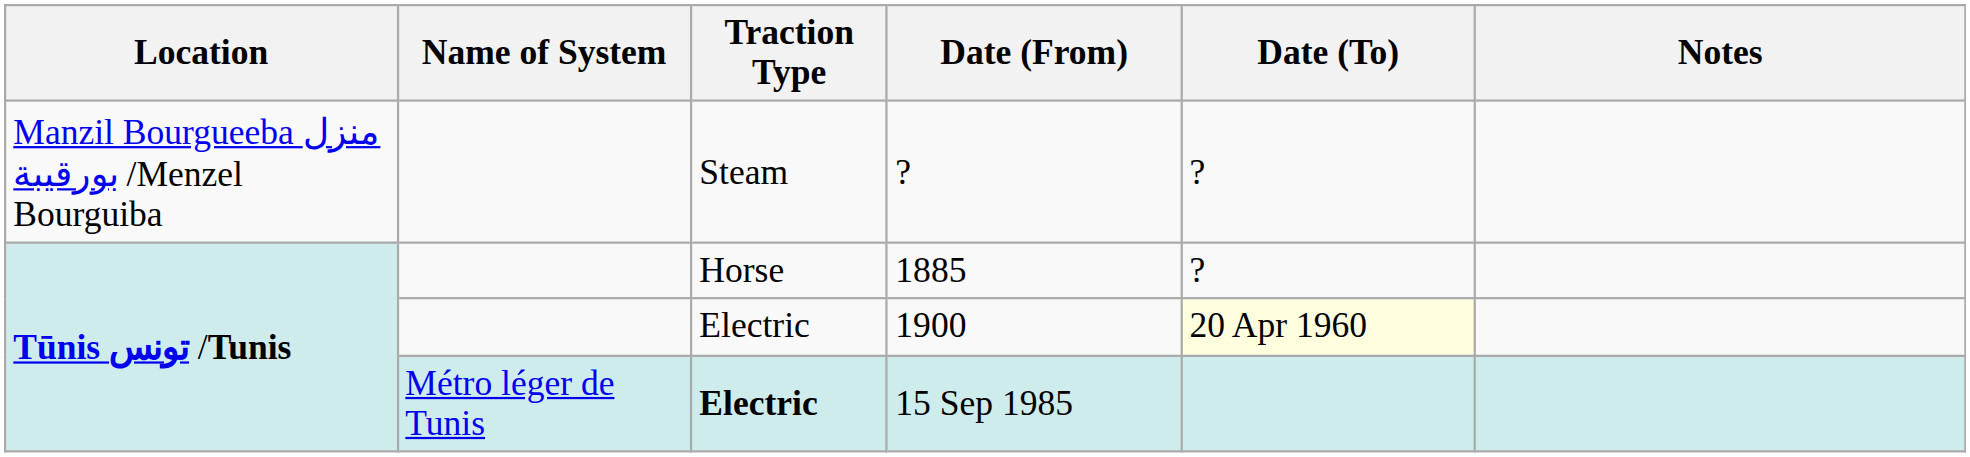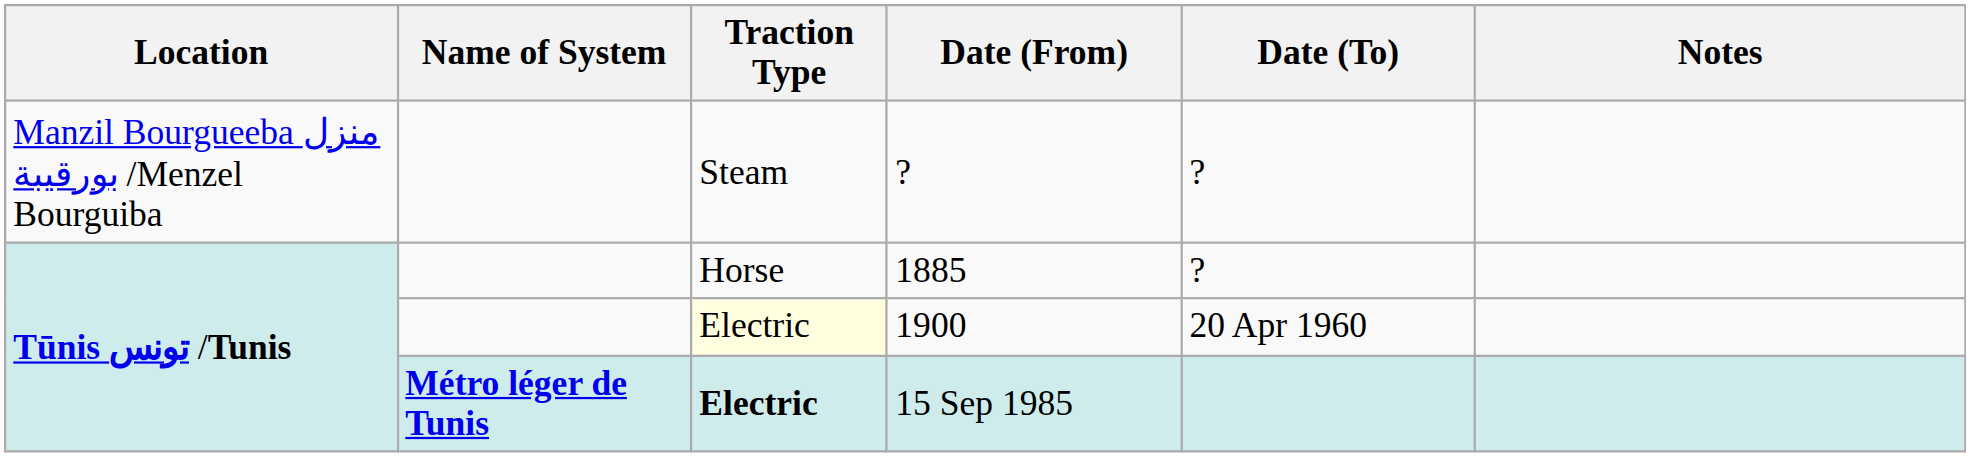(755, 325) no background -> (755, 325) lightyellow background
(1278, 325) lightyellow background -> (1278, 325) no background
(510, 402) normal -> (516, 402) bold
